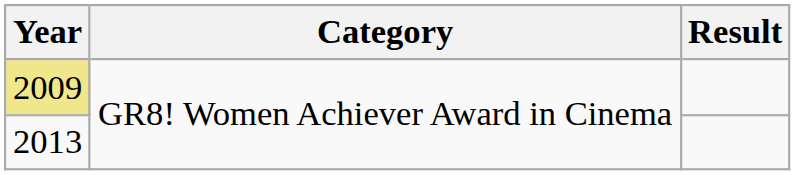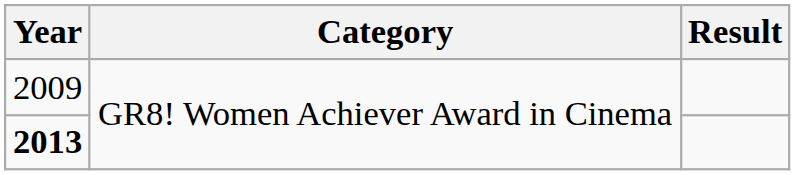(48, 86) khaki background -> (48, 86) no background
(48, 141) normal -> (48, 141) bold
